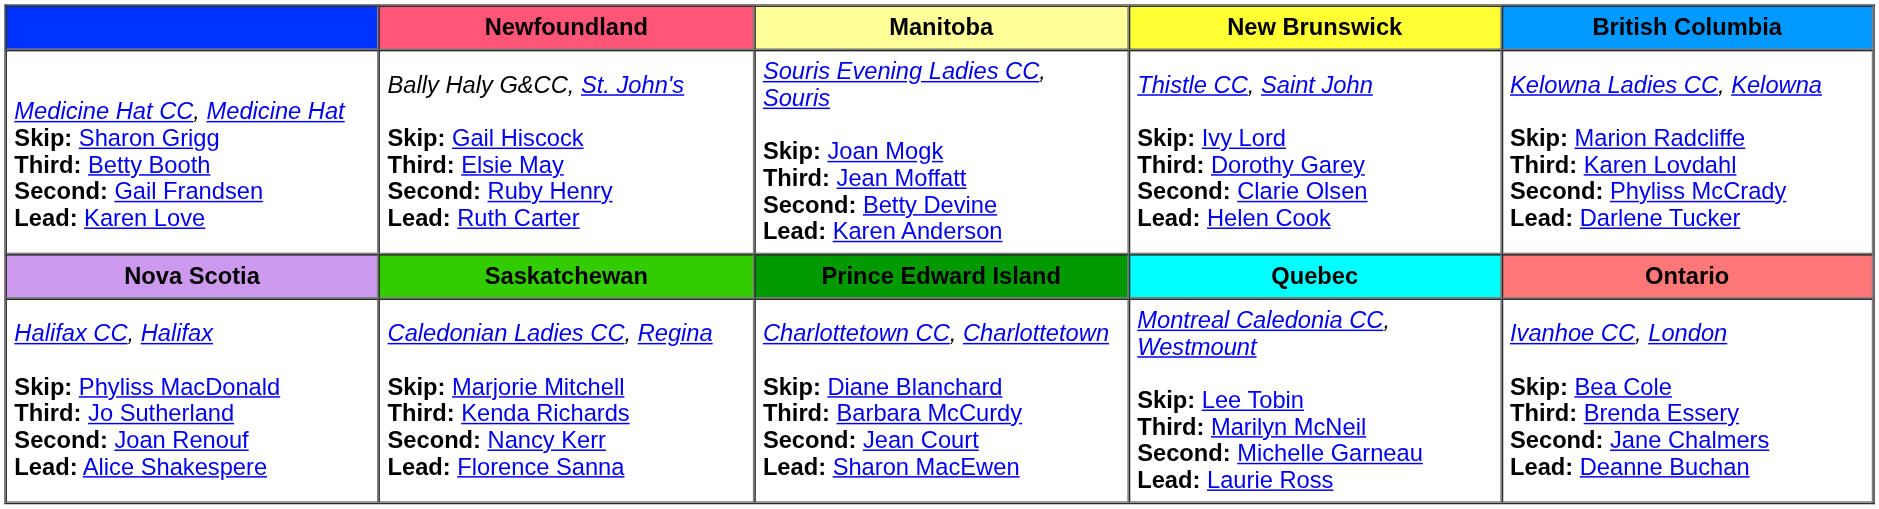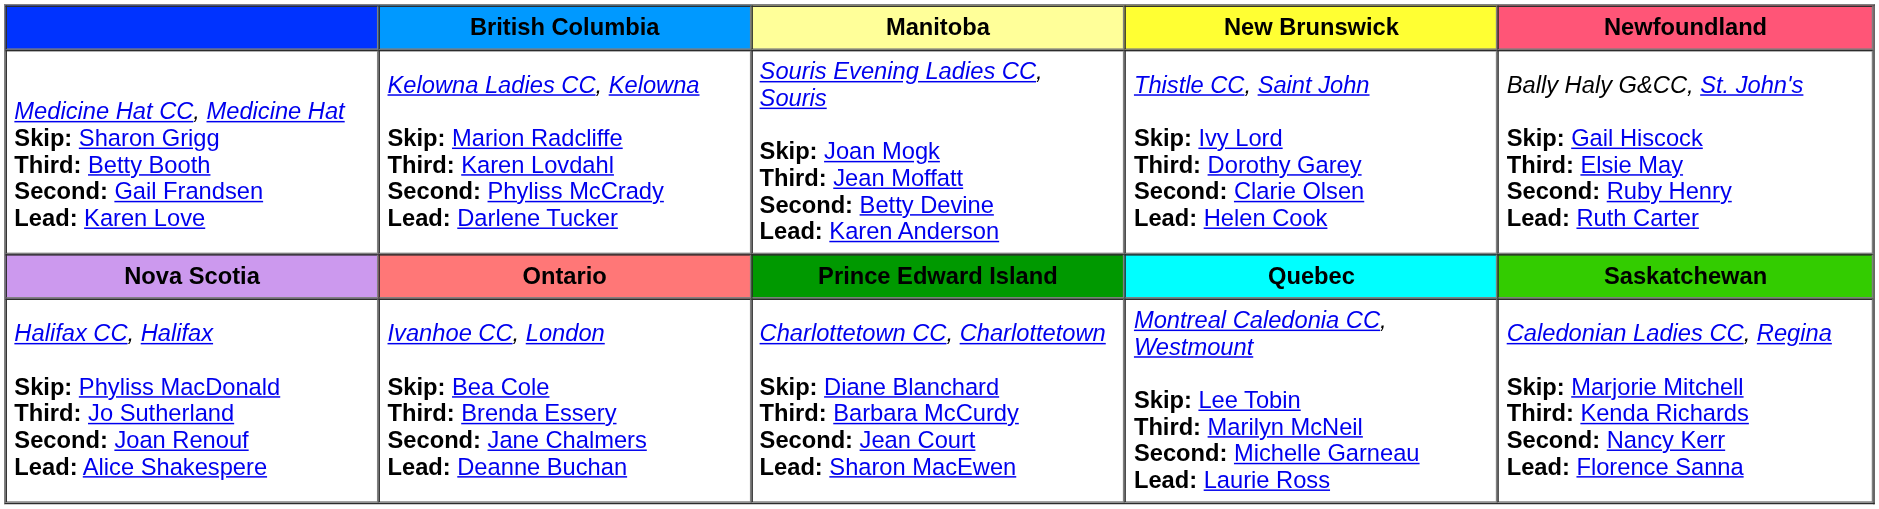columns swapped: (1687, 27) <-> (566, 27)
